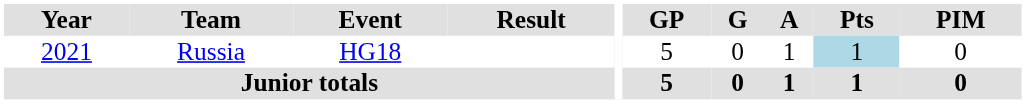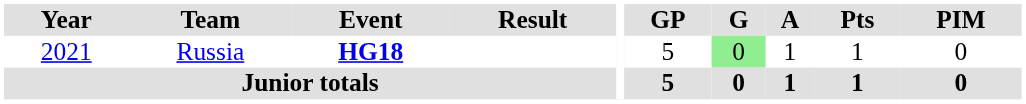(370, 51) normal -> (371, 51) bold
(738, 51) no background -> (739, 51) lightgreen background
(857, 51) lightblue background -> (857, 51) no background
